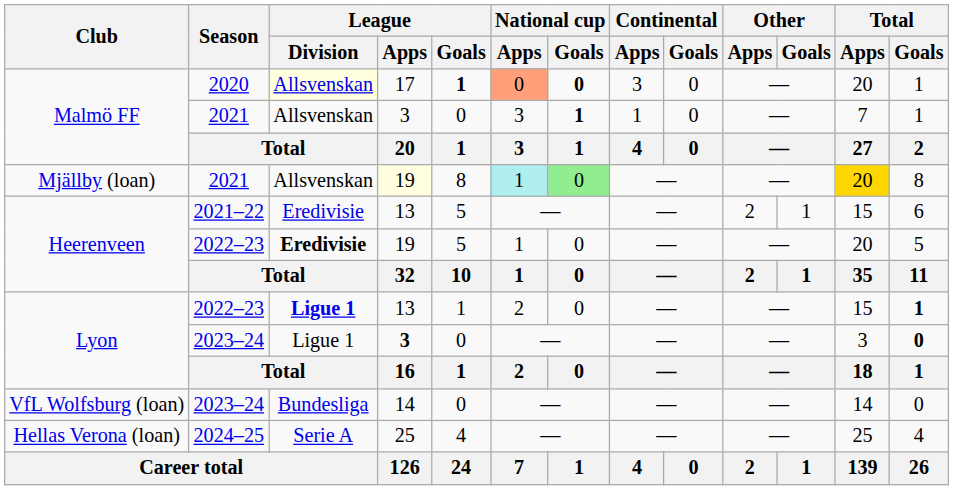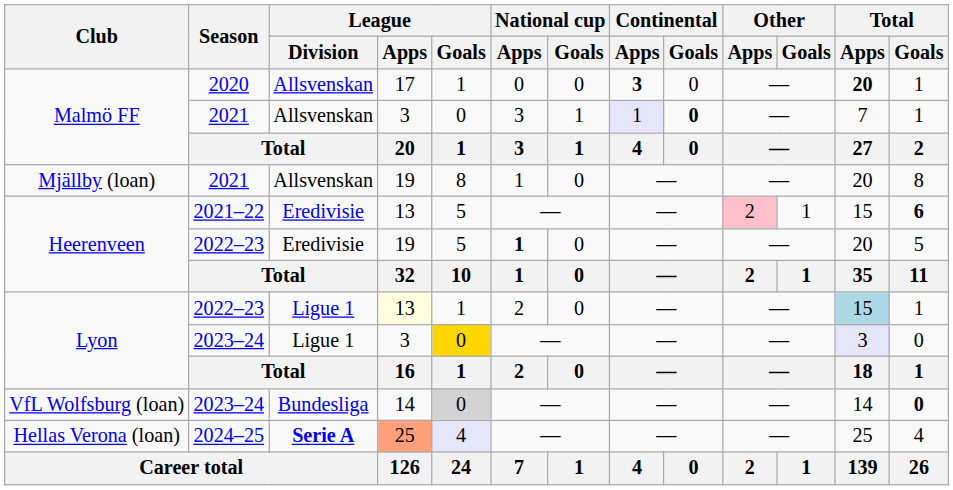(323, 84) lightyellow background -> (323, 84) no background
(461, 84) bold -> (461, 84) normal
(519, 84) lightsalmon background -> (519, 84) no background
(579, 84) bold -> (579, 84) normal
(637, 84) normal -> (637, 84) bold
(863, 84) normal -> (863, 84) bold
(579, 116) bold -> (579, 116) normal
(637, 116) no background -> (637, 116) lavender background
(693, 116) normal -> (693, 116) bold
(405, 180) lightyellow background -> (405, 180) no background
(519, 180) paleturquoise background -> (519, 180) no background
(579, 180) lightgreen background -> (579, 180) no background
(863, 180) gold background -> (863, 180) no background
(750, 212) no background -> (750, 212) pink background
(919, 212) normal -> (919, 212) bold
(323, 244) bold -> (323, 244) normal
(519, 244) normal -> (519, 244) bold
(323, 308) bold -> (323, 308) normal
(405, 308) no background -> (405, 308) lightyellow background
(863, 308) no background -> (863, 308) lightblue background
(919, 308) bold -> (919, 308) normal
(405, 340) bold -> (405, 340) normal
(461, 340) no background -> (461, 340) gold background
(863, 340) no background -> (863, 340) lavender background
(919, 340) bold -> (919, 340) normal
(461, 404) no background -> (461, 404) lightgrey background
(919, 404) normal -> (919, 404) bold
(323, 436) normal -> (323, 436) bold
(405, 436) no background -> (405, 436) lightsalmon background
(461, 436) no background -> (461, 436) lavender background
